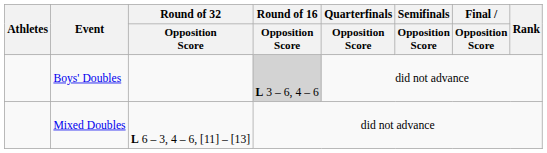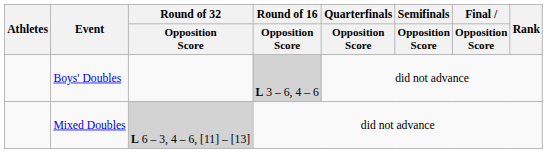(191, 132) no background -> (191, 132) lightgrey background
